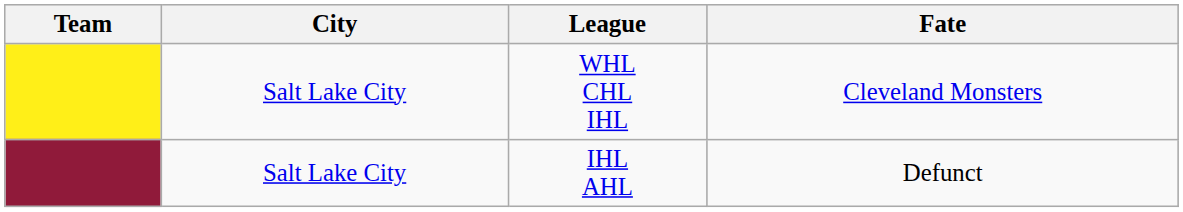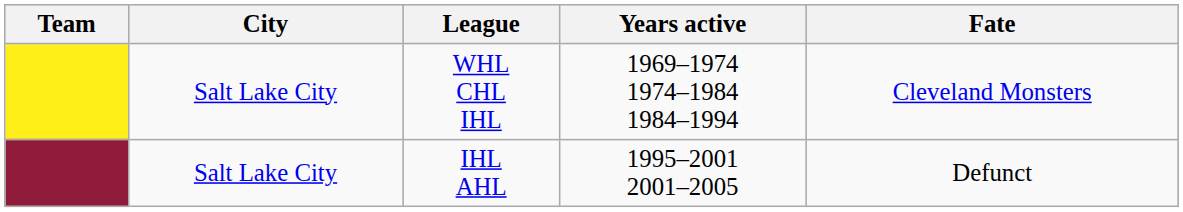+ column: (683, 24)
